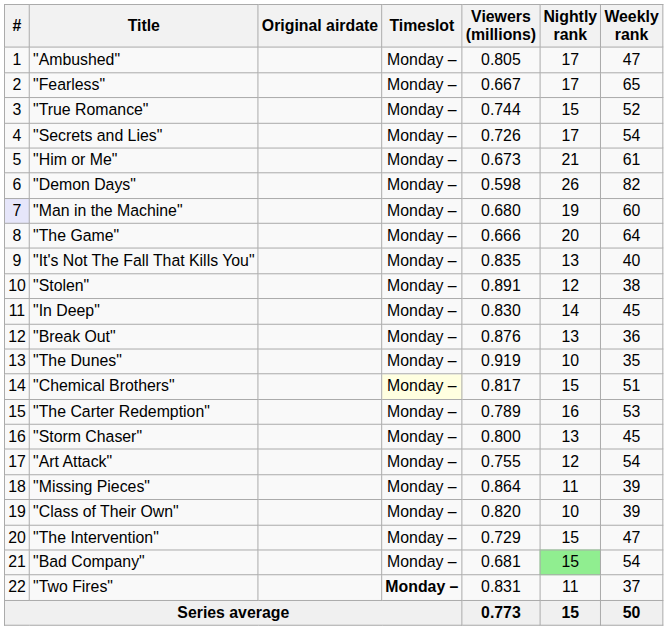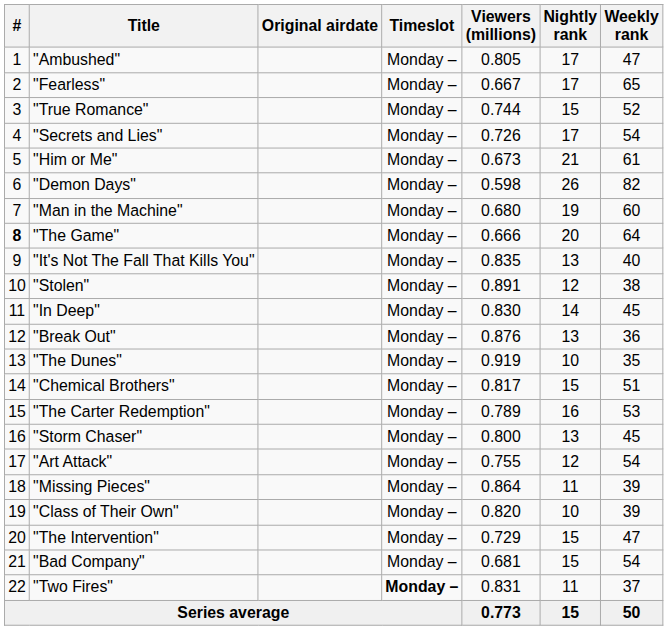(17, 210) lavender background -> (17, 210) no background
(17, 235) normal -> (17, 235) bold
(422, 386) lightyellow background -> (422, 386) no background
(570, 562) lightgreen background -> (570, 562) no background
